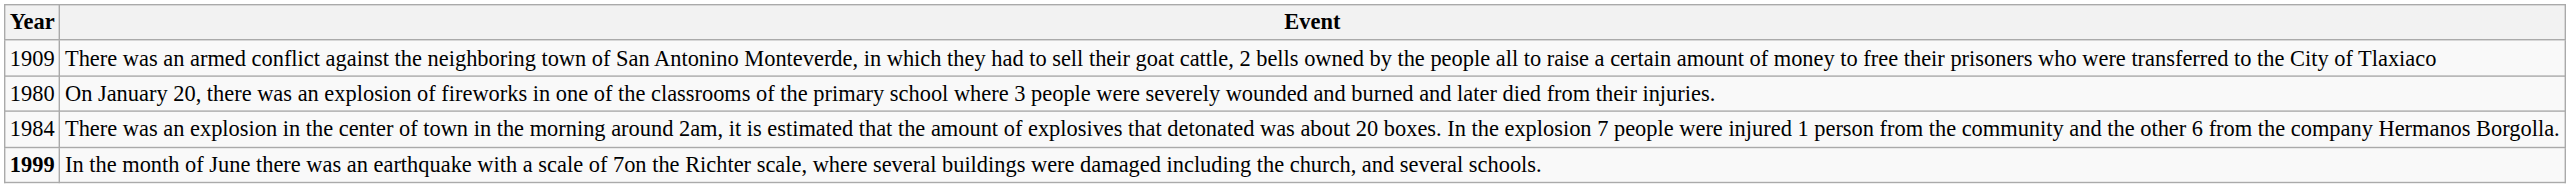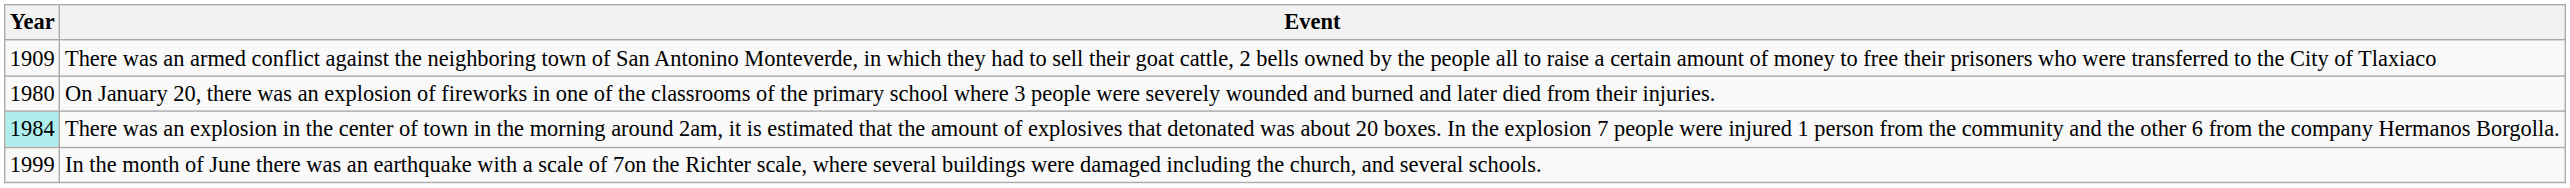(32, 128) no background -> (32, 128) paleturquoise background
(32, 164) bold -> (32, 164) normal
